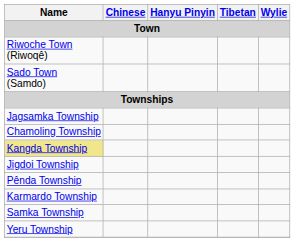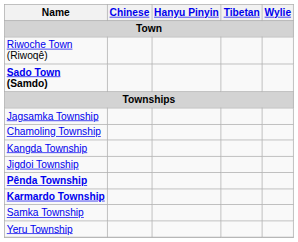(32, 78) normal -> (34, 78) bold
(47, 149) khaki background -> (47, 149) no background
(44, 181) normal -> (47, 181) bold
(52, 197) normal -> (56, 197) bold
